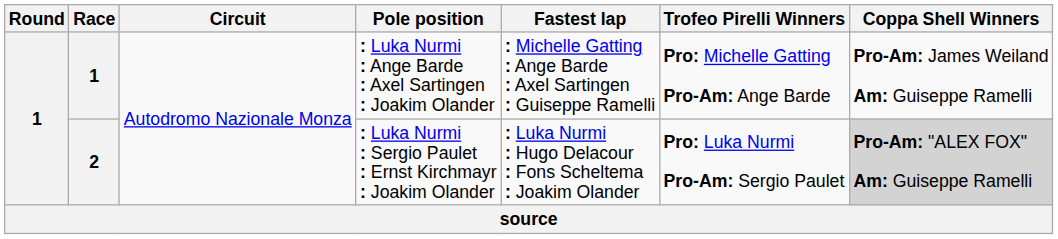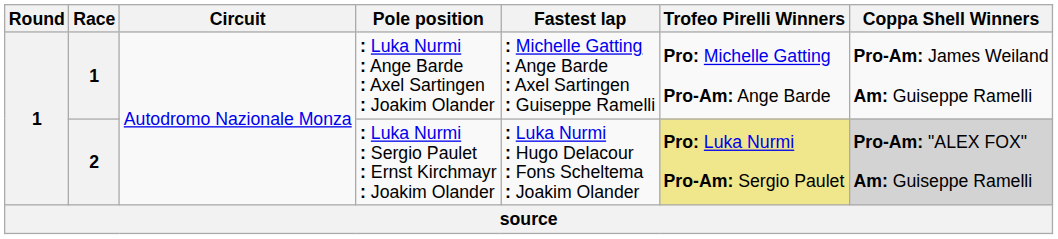(754, 162) no background -> (754, 162) khaki background
